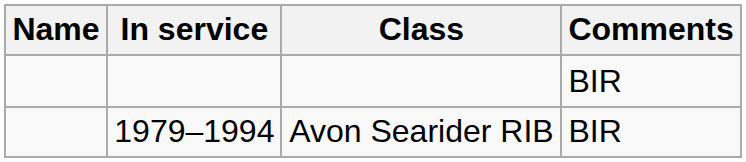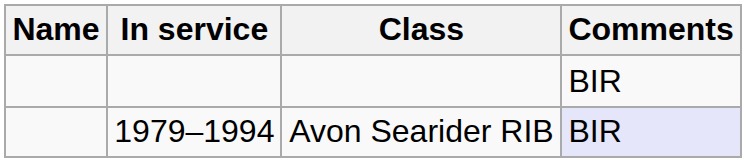(595, 131) no background -> (595, 131) lavender background
